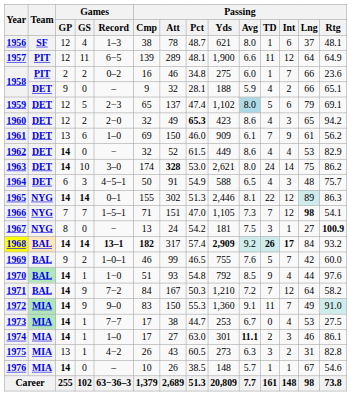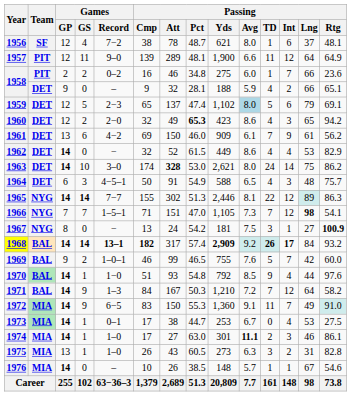(114, 43) 1–3 -> (114, 43) 7−2
(114, 58) 6−5 -> (114, 58) 9–0
(114, 136) 1–0 -> (114, 136) 4−2
(114, 197) 0–1 -> (114, 197) 7−7
(114, 290) 7−2 -> (114, 290) 1–3
(114, 306) 9–0 -> (114, 306) 6−5
(114, 321) 7−7 -> (114, 321) 0–1
(114, 352) 4−2 -> (114, 352) 1–0
